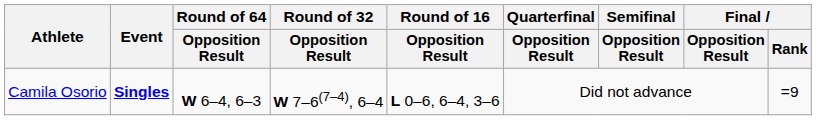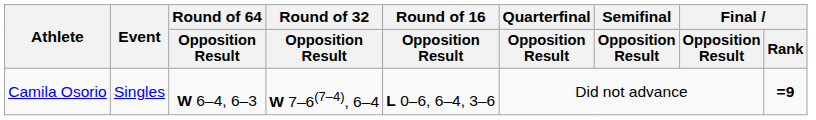(142, 92) bold -> (139, 92) normal
(790, 92) normal -> (785, 92) bold
